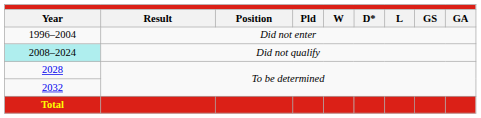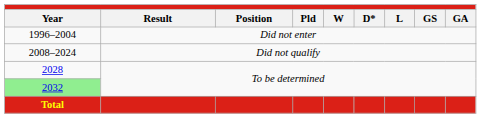(52, 53) paleturquoise background -> (52, 53) no background
(52, 87) no background -> (52, 87) lightgreen background
